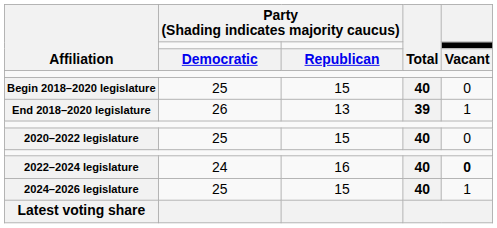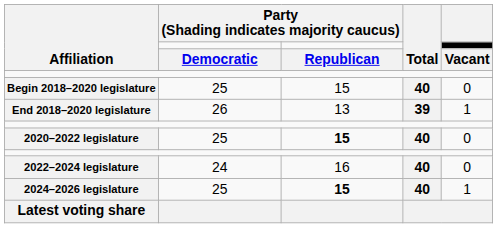(342, 138) normal -> (342, 138) bold
(467, 167) bold -> (467, 167) normal
(342, 189) normal -> (342, 189) bold
